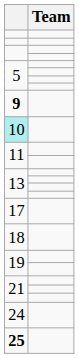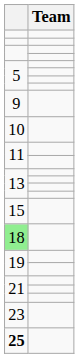(16, 103) bold -> (16, 103) normal
(16, 129) paleturquoise background -> (16, 129) no background
(16, 211) 17 -> (16, 211) 15
(16, 237) no background -> (16, 237) lightgreen background
(16, 314) 24 -> (16, 314) 23
